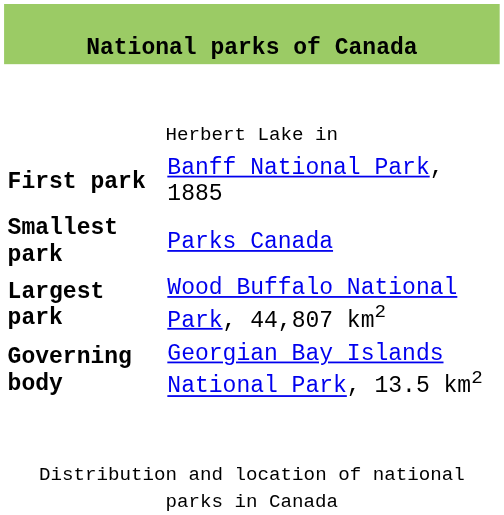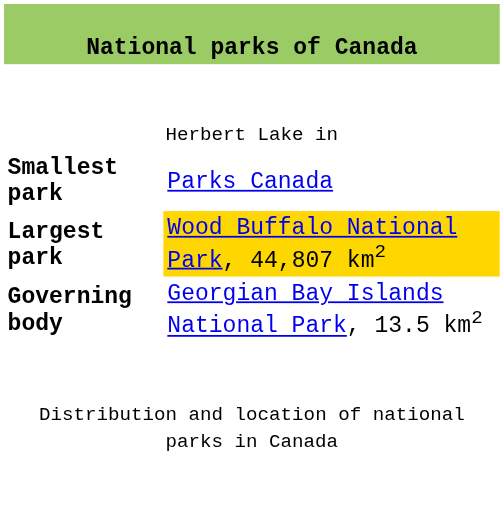- row: (77, 181)
(312, 304) no background -> (312, 244) gold background
